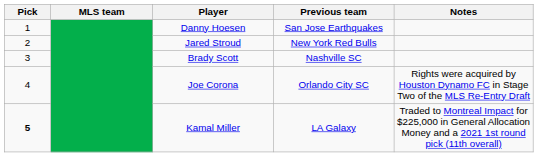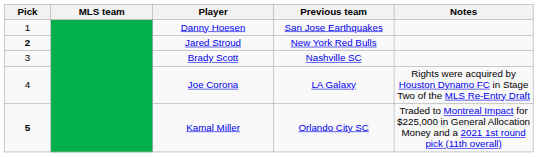(27, 43) normal -> (27, 43) bold
(334, 85) Orlando City SC -> (334, 85) LA Galaxy
(334, 128) LA Galaxy -> (334, 128) Orlando City SC
